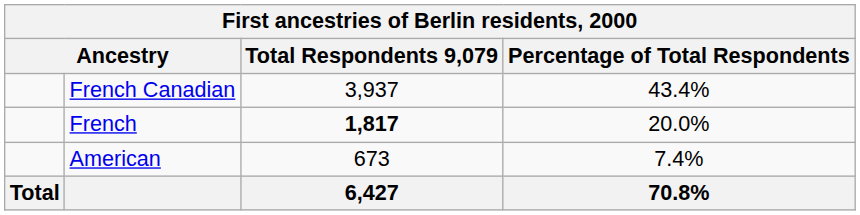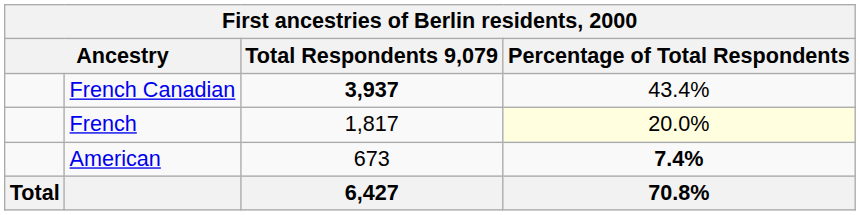(372, 90) normal -> (372, 90) bold
(372, 124) bold -> (372, 124) normal
(679, 124) no background -> (679, 124) lightyellow background
(679, 158) normal -> (679, 158) bold
